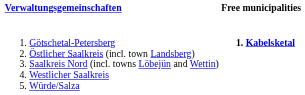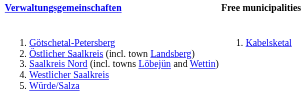(267, 42) bold -> (267, 42) normal
